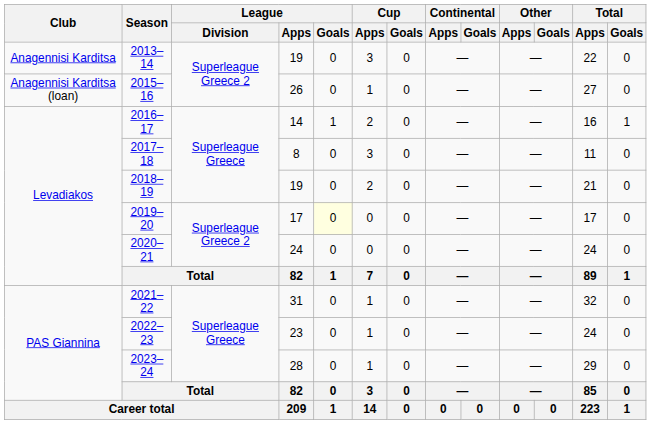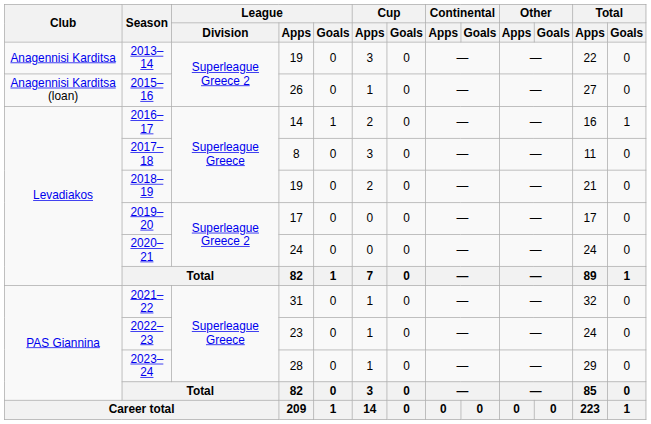(333, 218) lightyellow background -> (333, 218) no background
